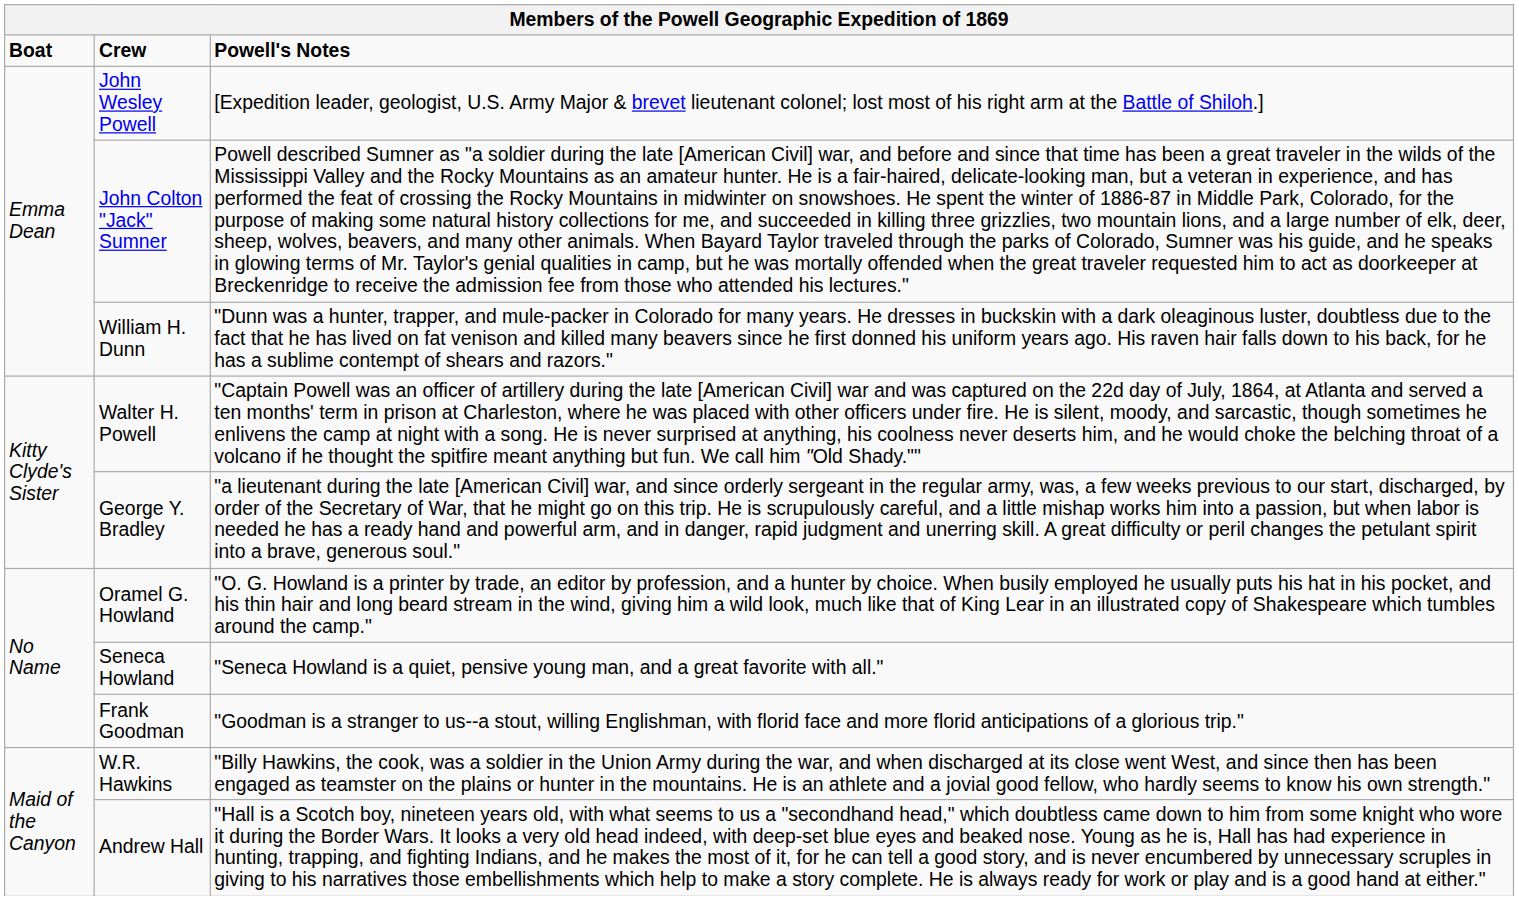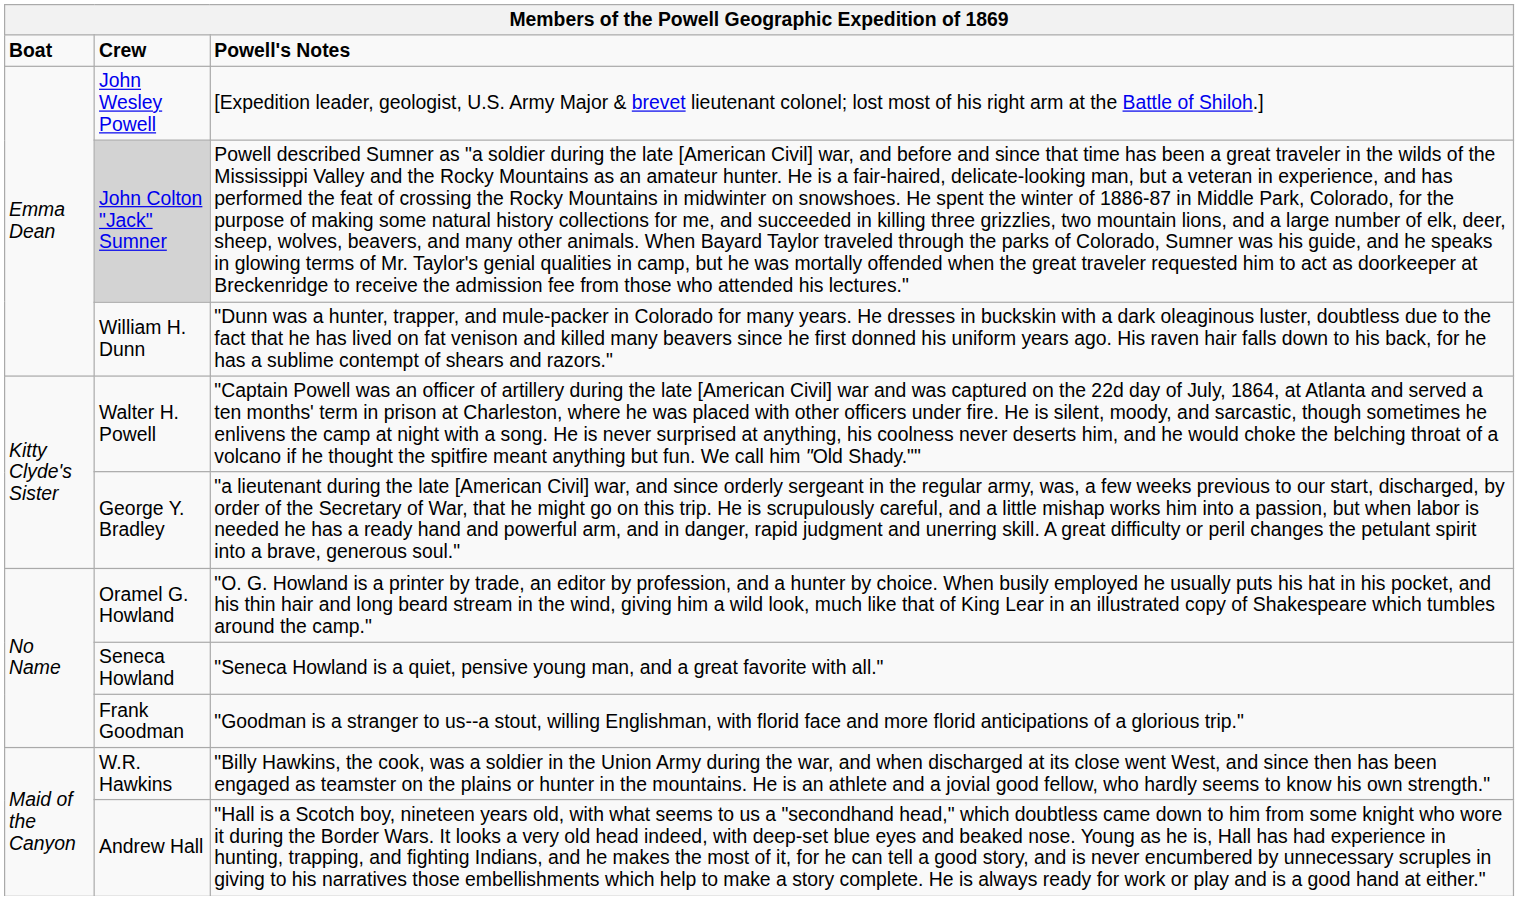(151, 220) no background -> (151, 220) lightgrey background
